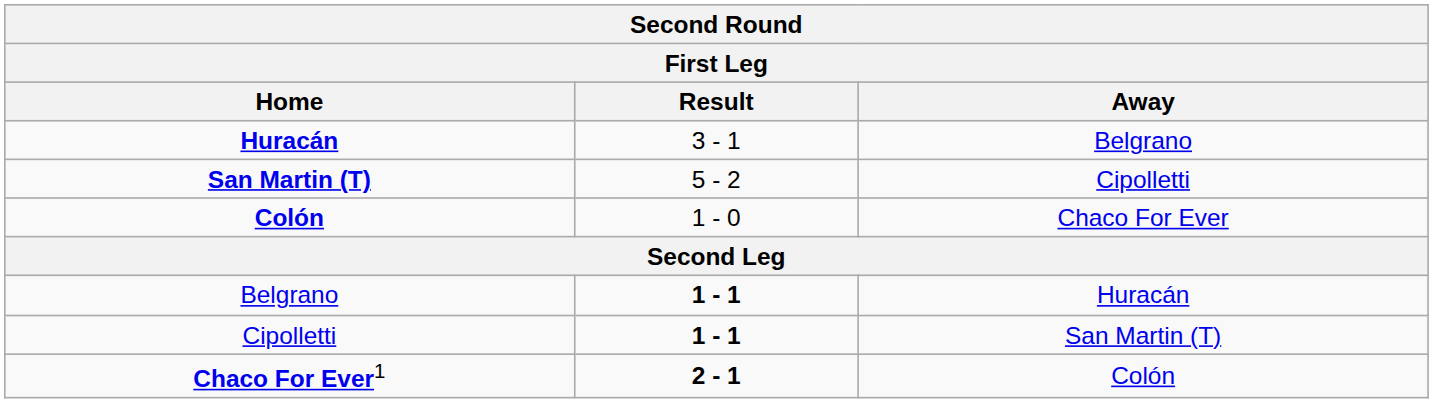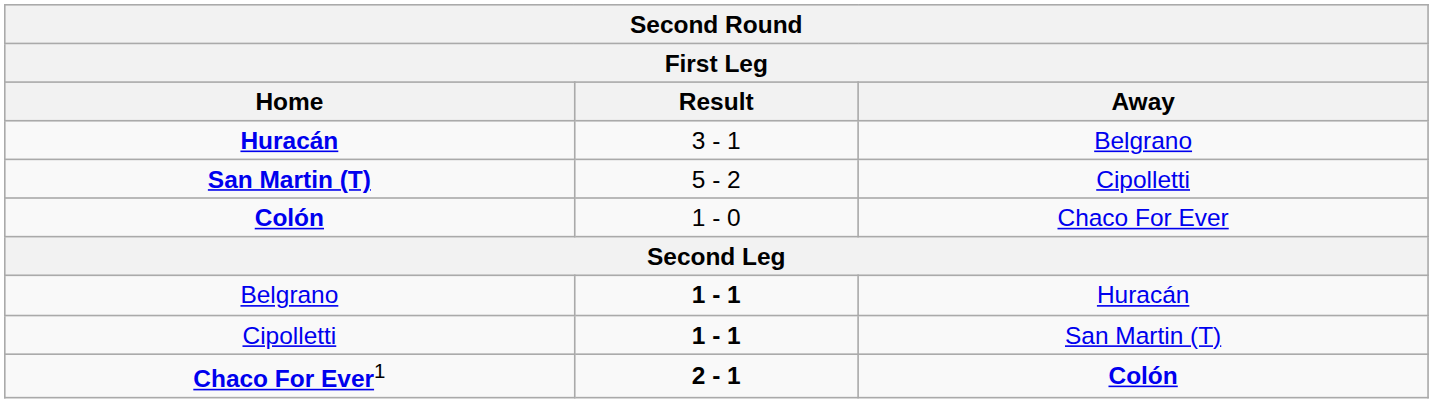(1143, 375) normal -> (1143, 375) bold
